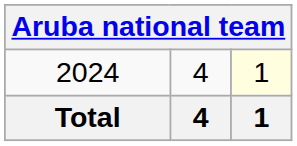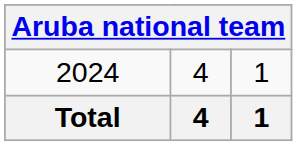(261, 72) lightyellow background -> (261, 72) no background
